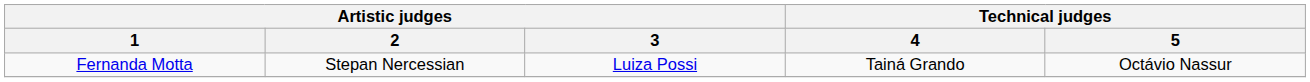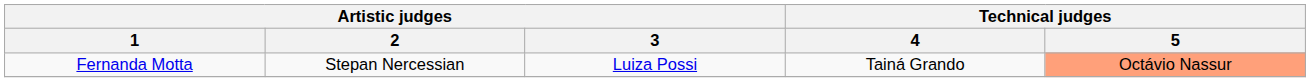(1175, 64) no background -> (1175, 64) lightsalmon background
